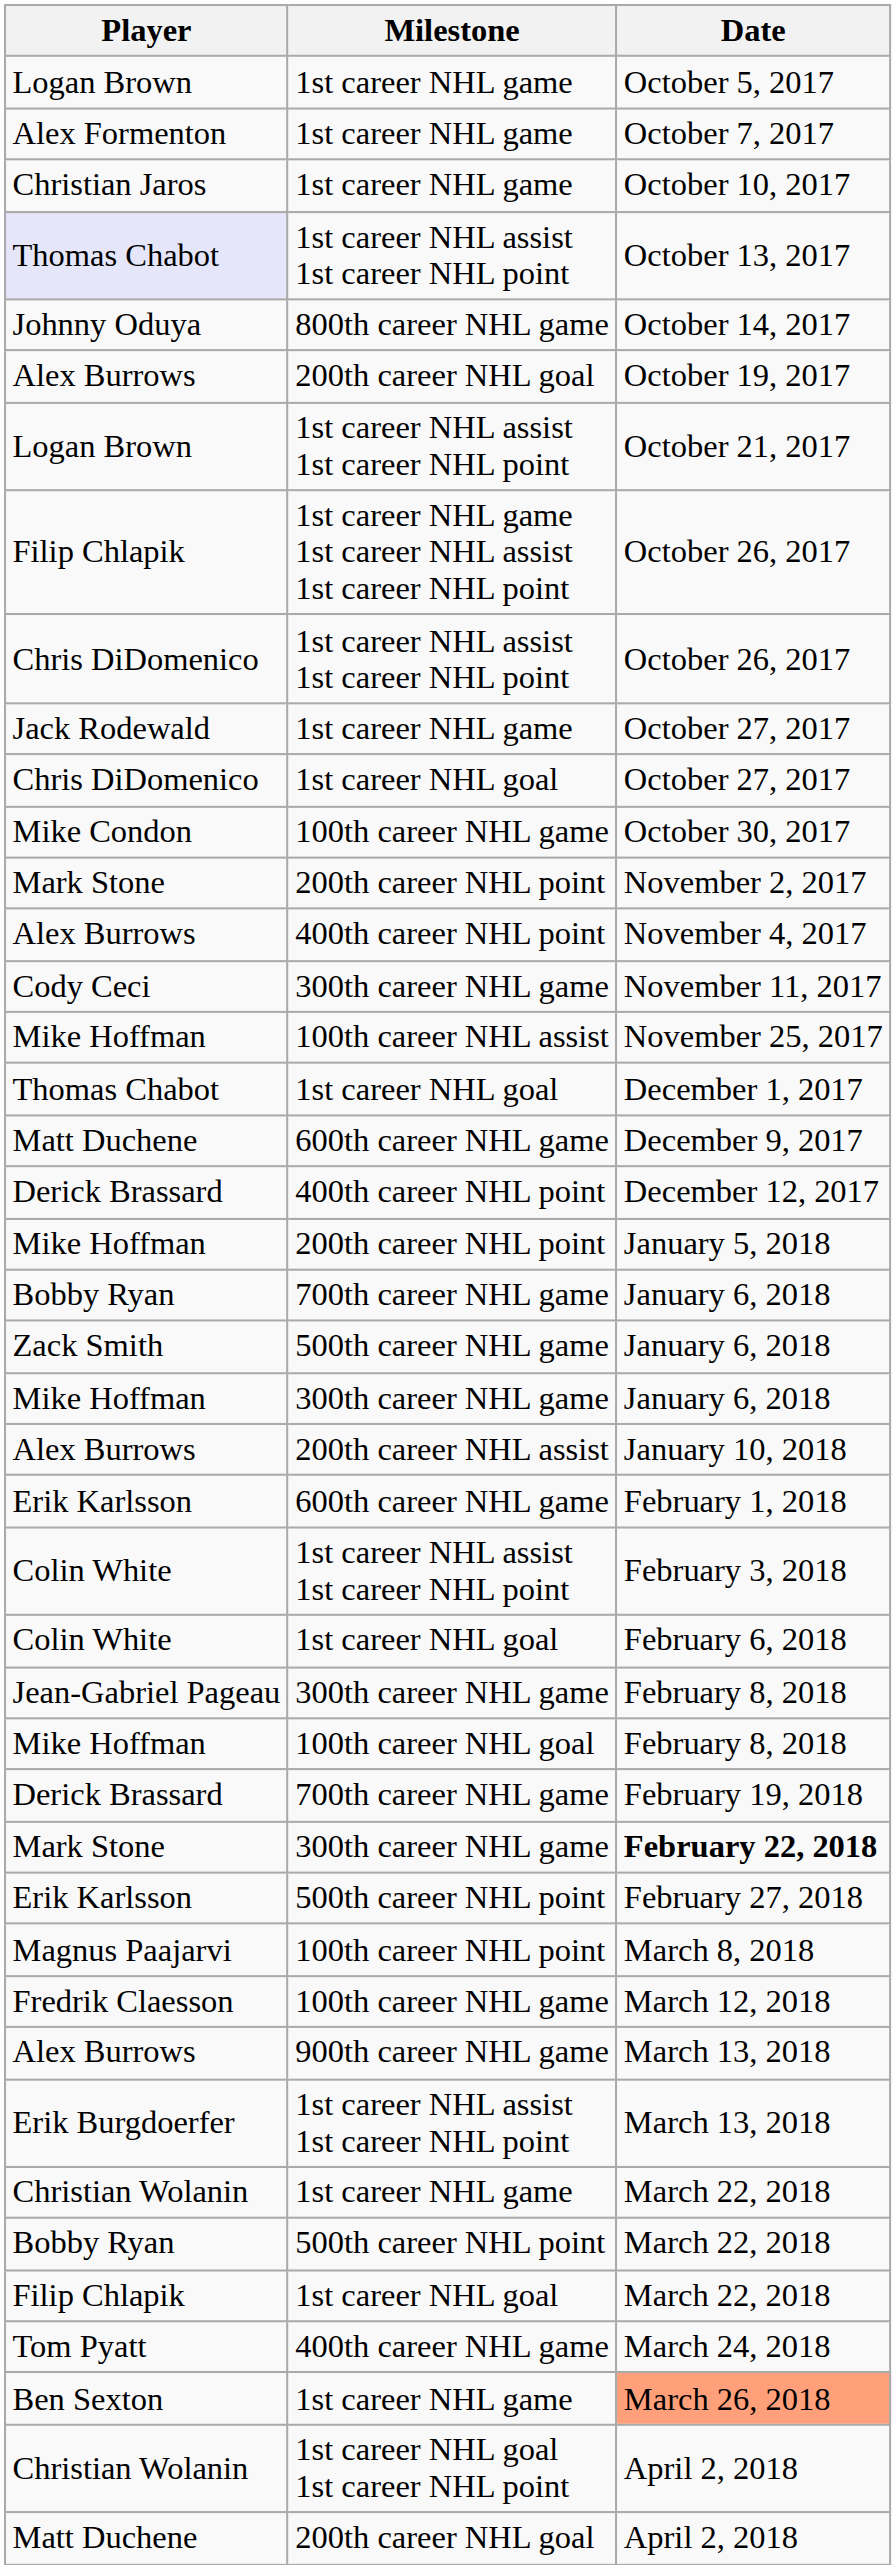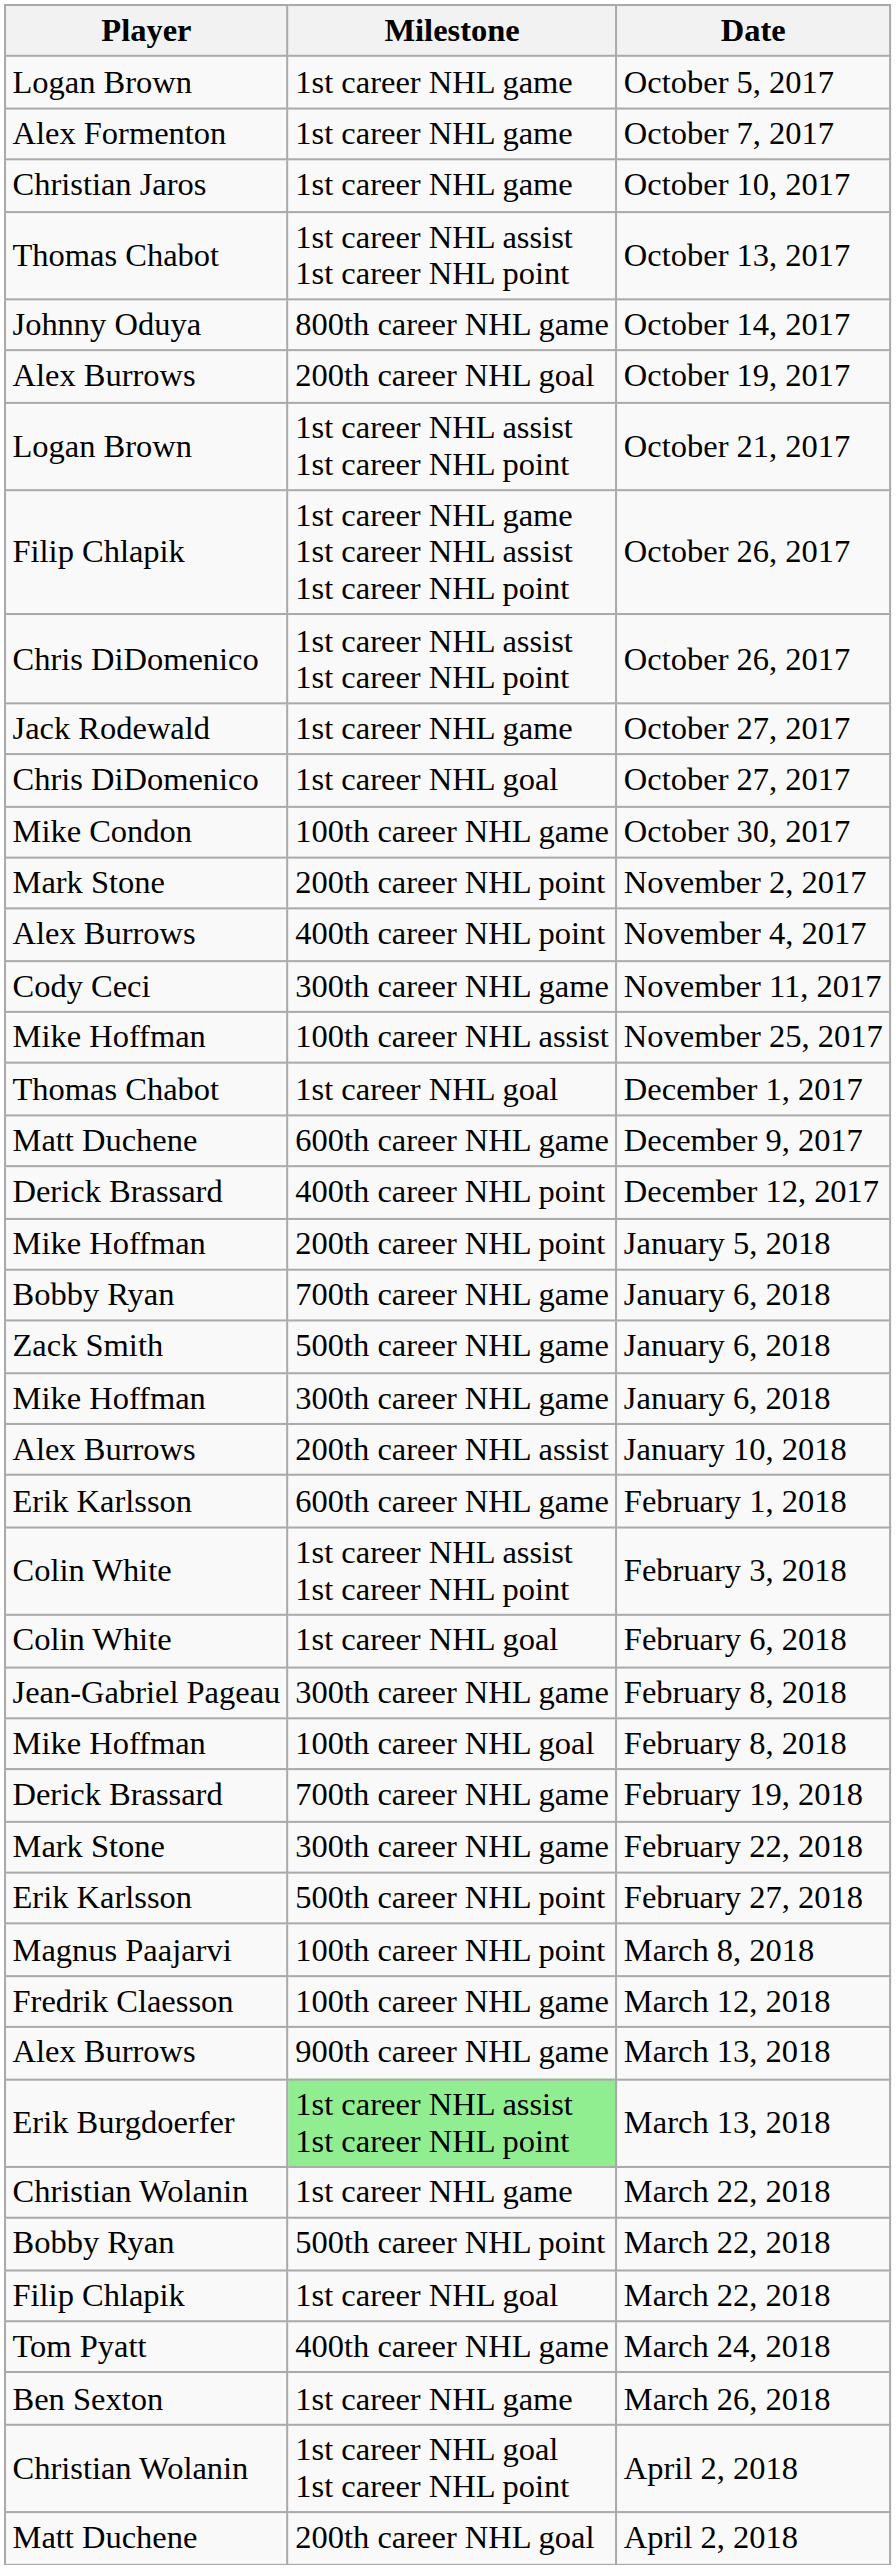(116, 254) lavender background -> (116, 254) no background
(751, 1846) bold -> (743, 1846) normal
(434, 2122) no background -> (434, 2122) lightgreen background
(727, 2397) lightsalmon background -> (727, 2397) no background
